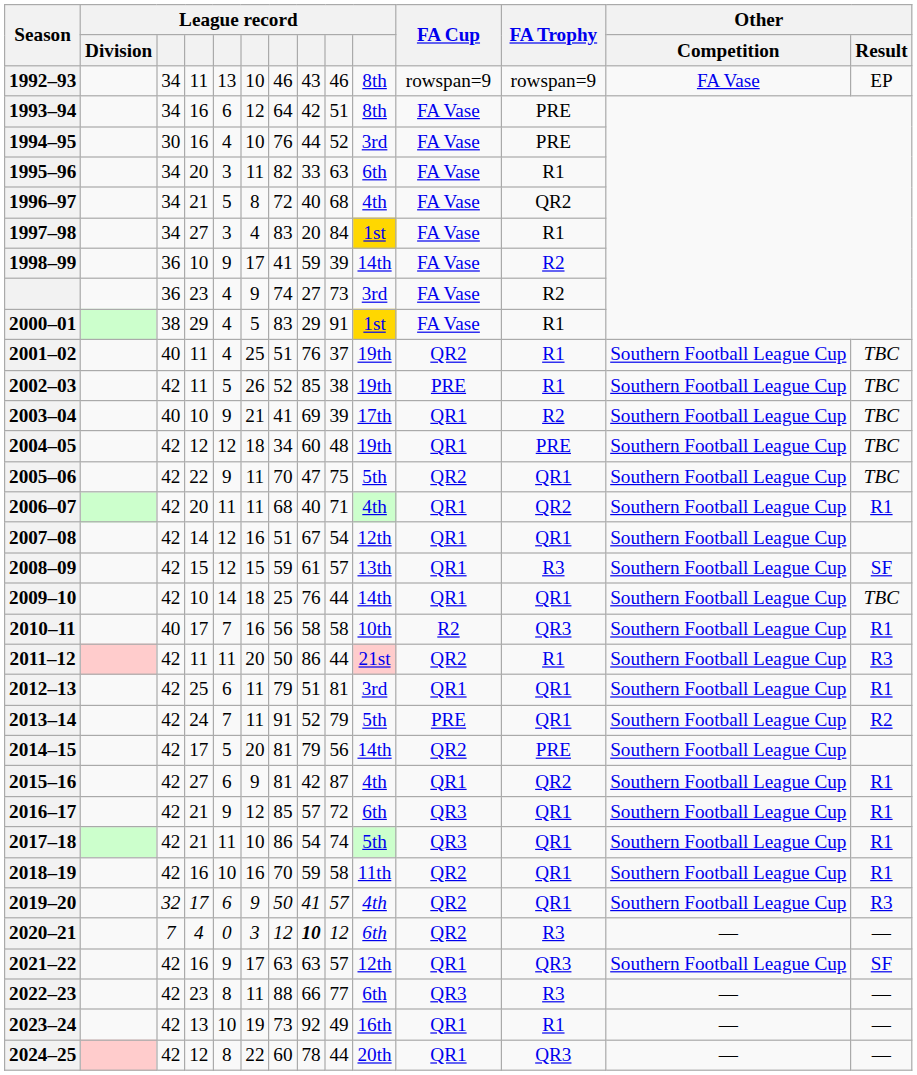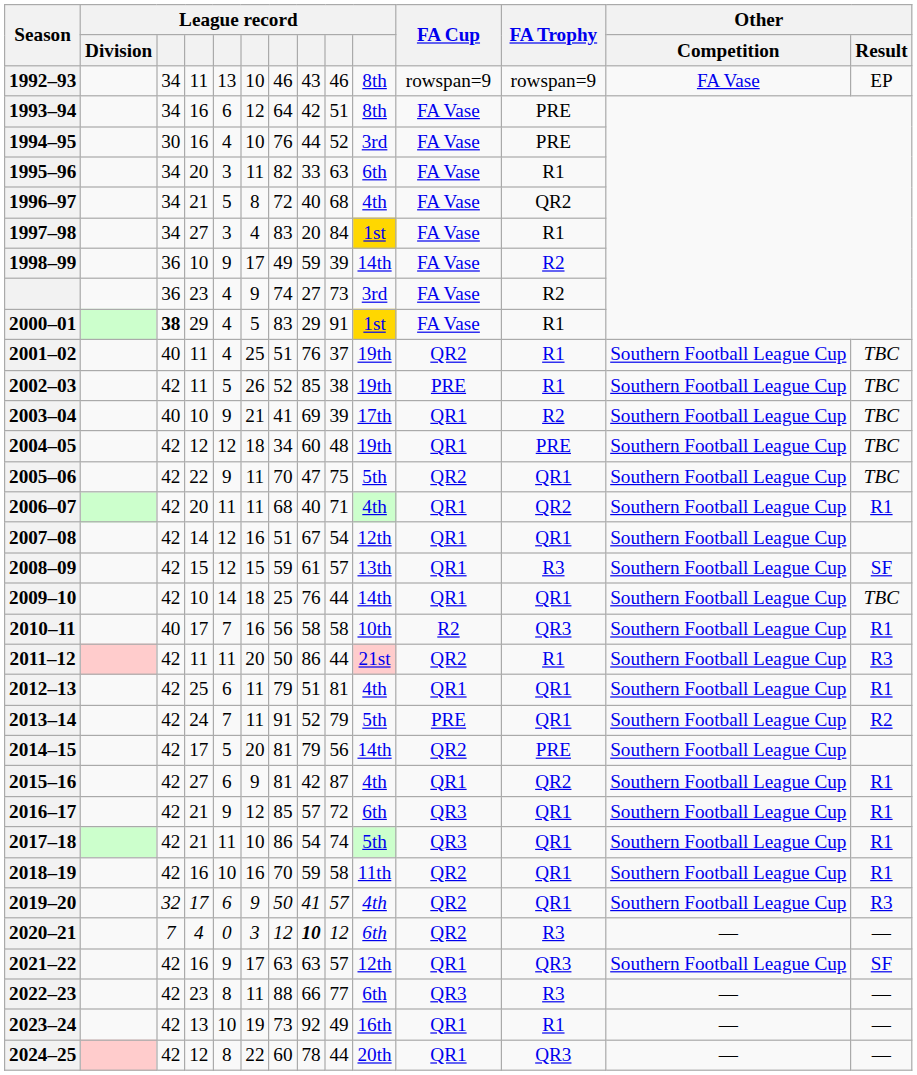(283, 263) 41 -> (283, 263) 49
(171, 324) normal -> (171, 324) bold
(375, 689) 3rd -> (375, 689) 4th
